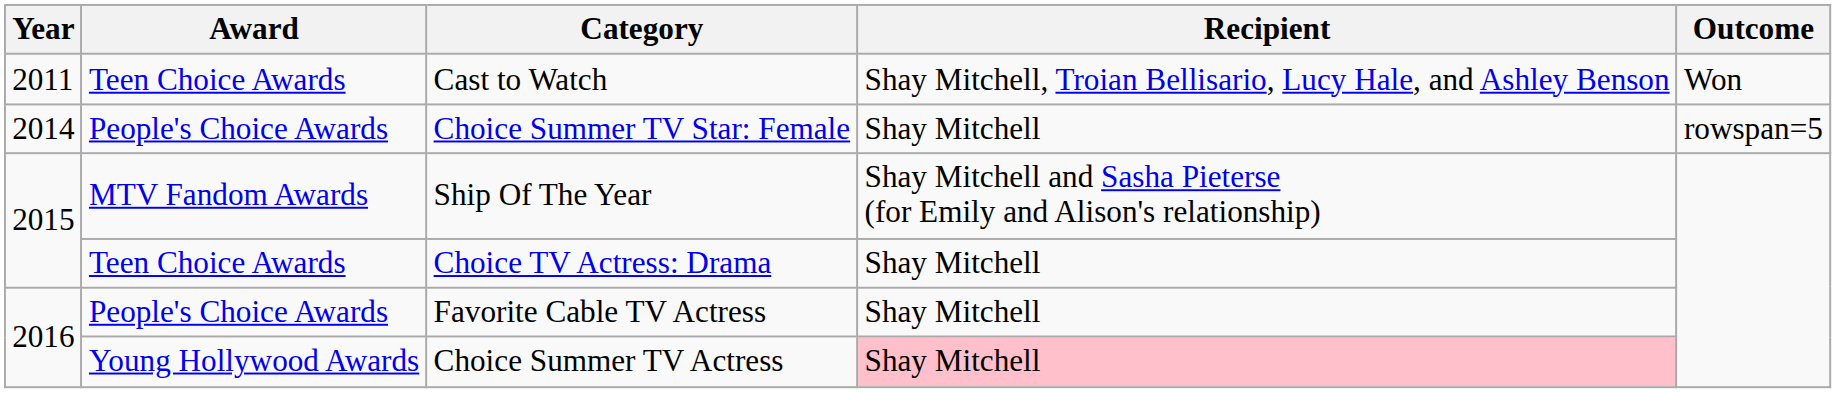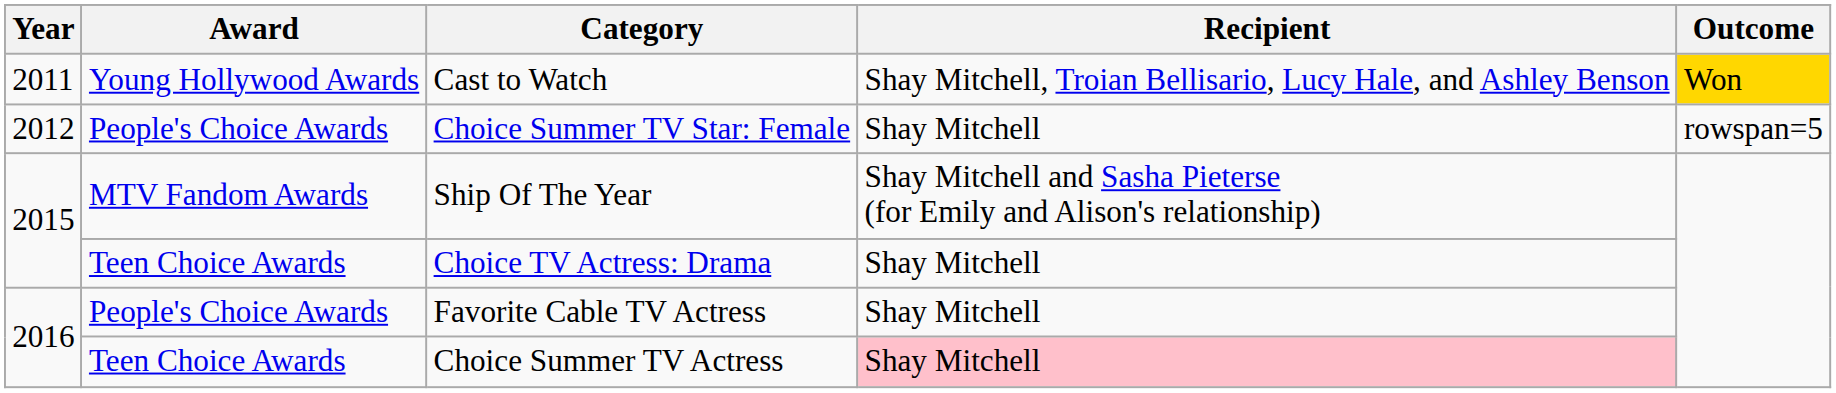(217, 78) Teen Choice Awards -> (254, 78) Young Hollywood Awards
(1713, 78) no background -> (1713, 78) gold background
(43, 128) 2014 -> (43, 128) 2012
(254, 361) Young Hollywood Awards -> (217, 361) Teen Choice Awards
